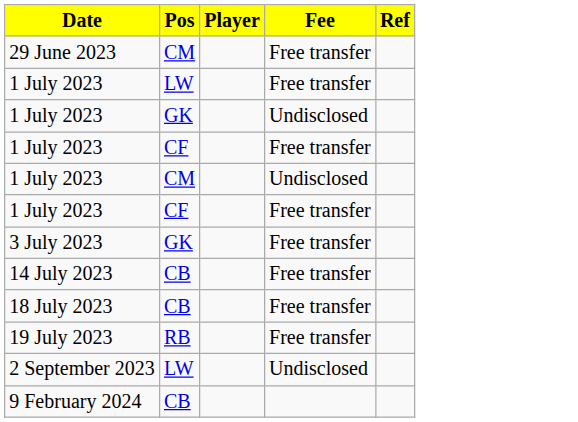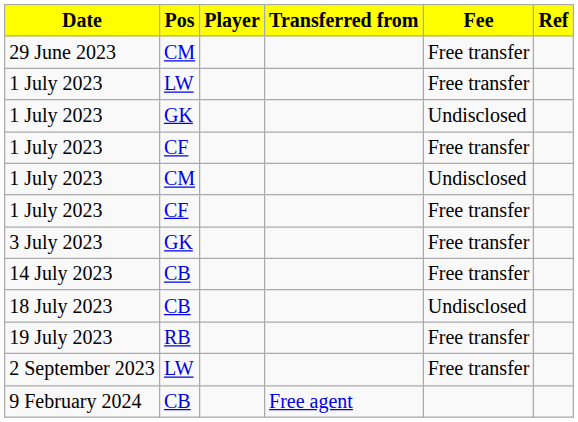+ column: (344, 20)
(320, 305) Free transfer -> (477, 305) Undisclosed
(319, 369) Undisclosed -> (479, 369) Free transfer
